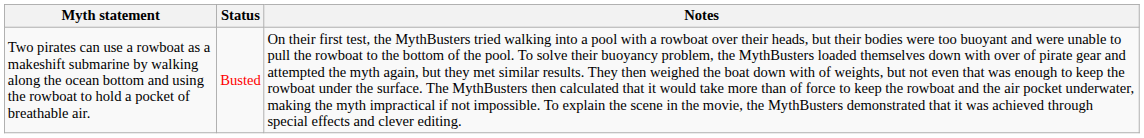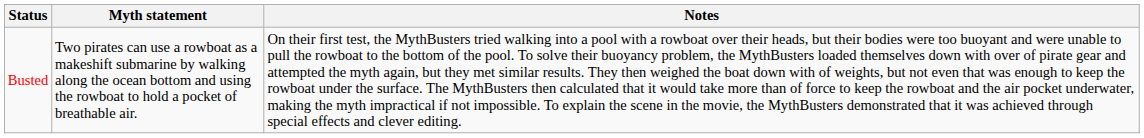columns swapped: (111, 16) <-> (240, 16)
